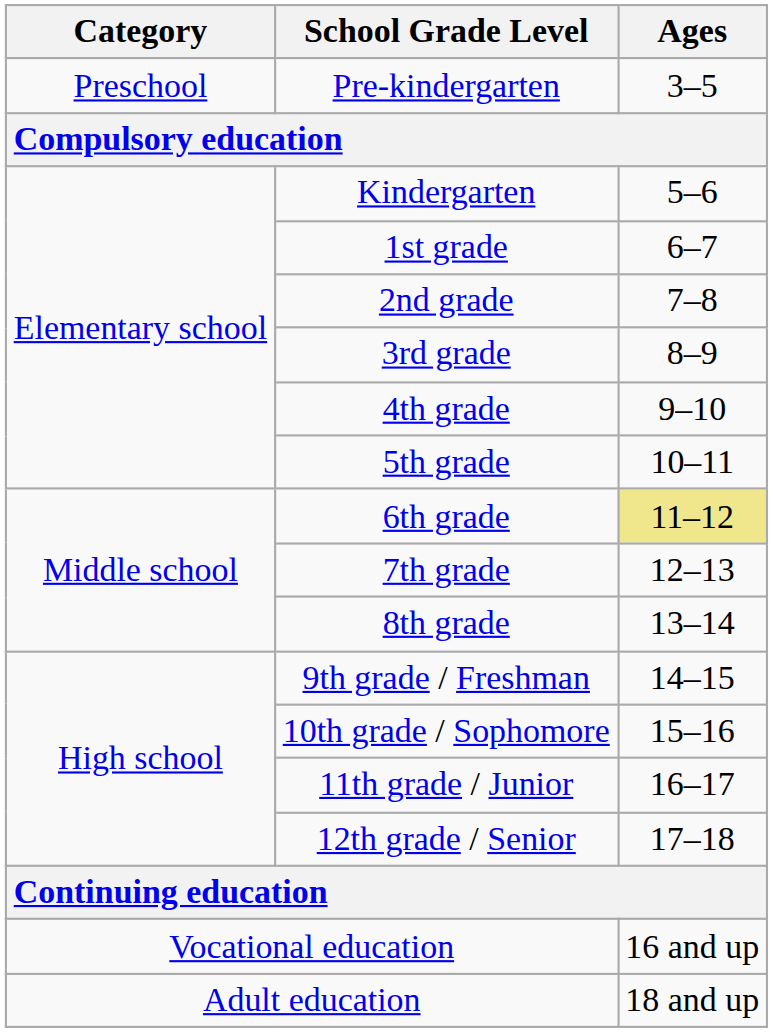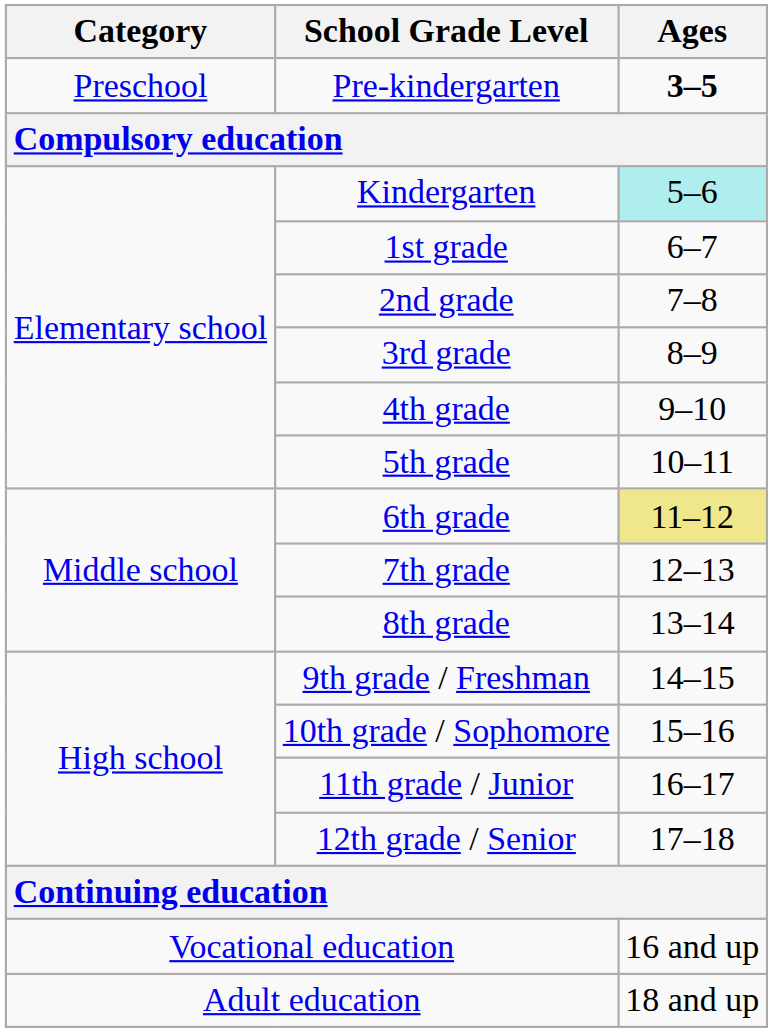(692, 85) normal -> (692, 85) bold
(692, 192) no background -> (692, 192) paleturquoise background
